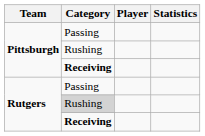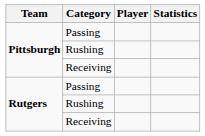(88, 67) bold -> (89, 67) normal
(83, 103) lightgrey background -> (84, 103) no background
(88, 121) bold -> (89, 121) normal
